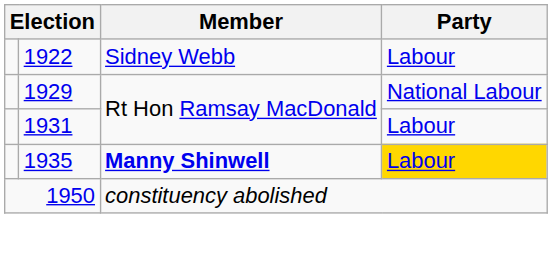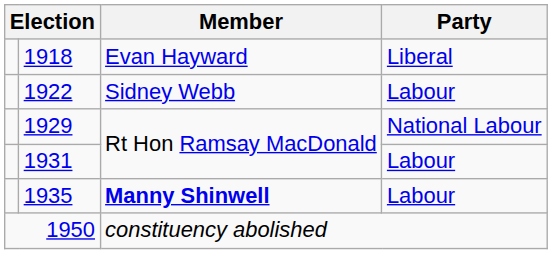+ row: (48, 56)
(421, 160) gold background -> (421, 195) no background
